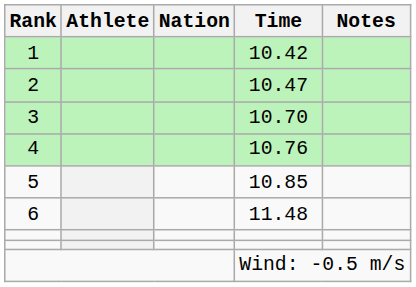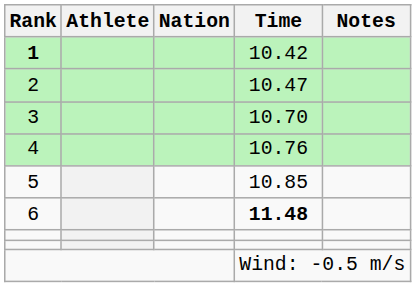(33, 53) normal -> (33, 53) bold
(278, 214) normal -> (278, 214) bold
